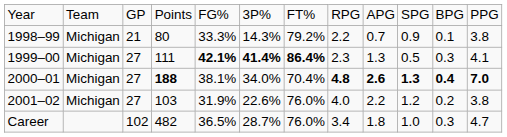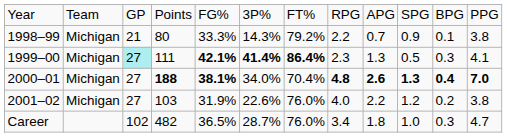(133, 57) no background -> (133, 57) paleturquoise background
(217, 79) normal -> (217, 79) bold
